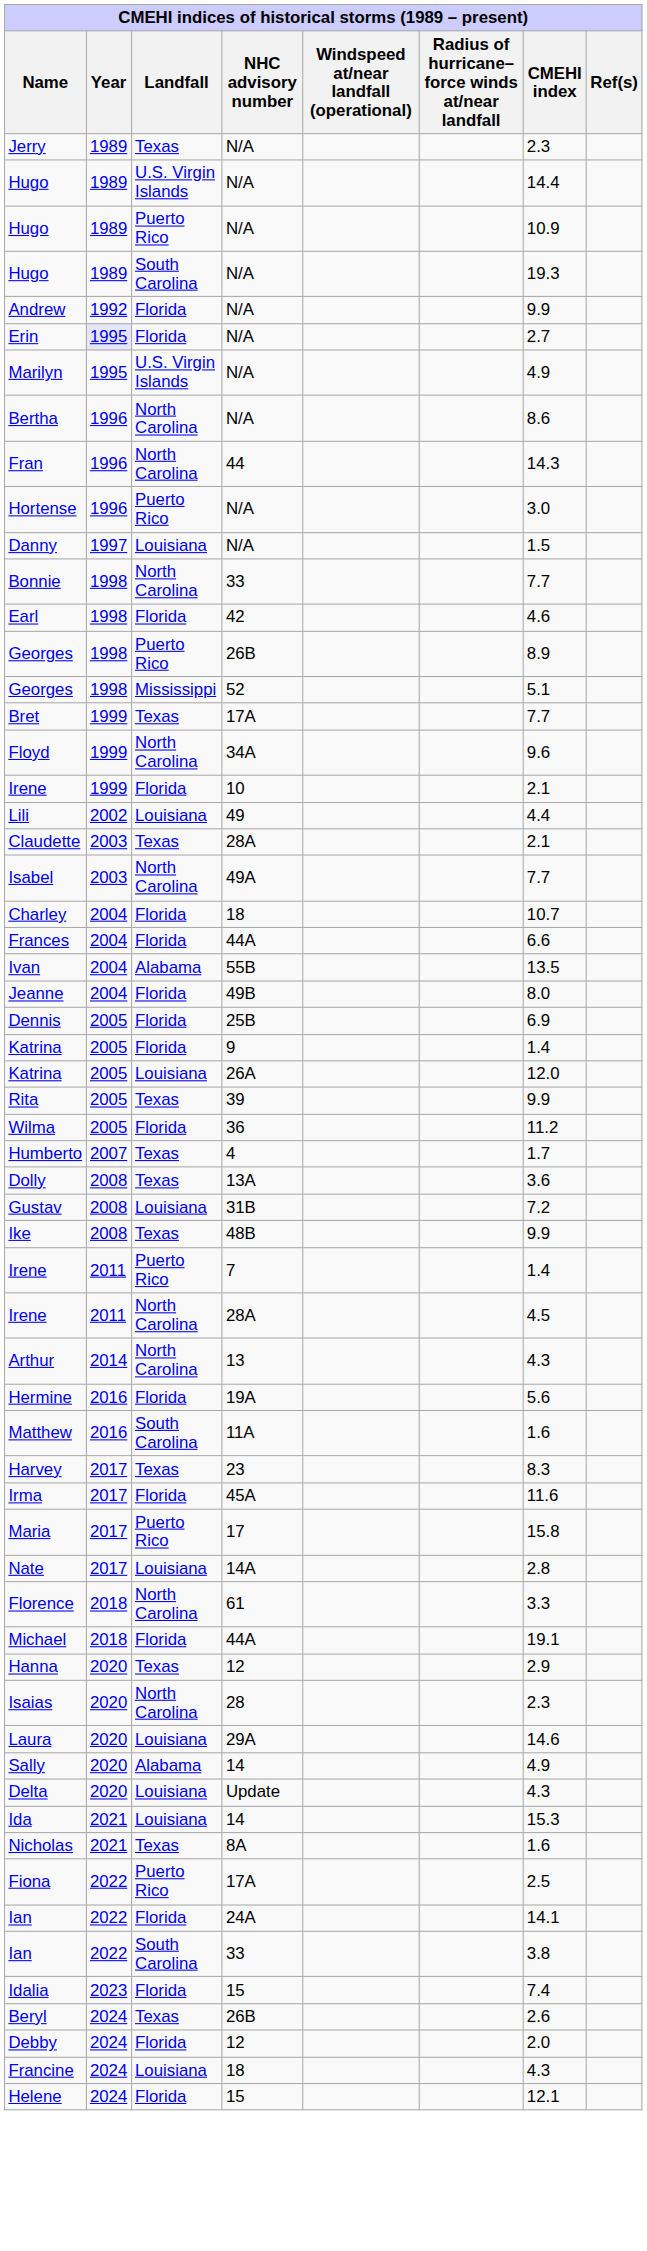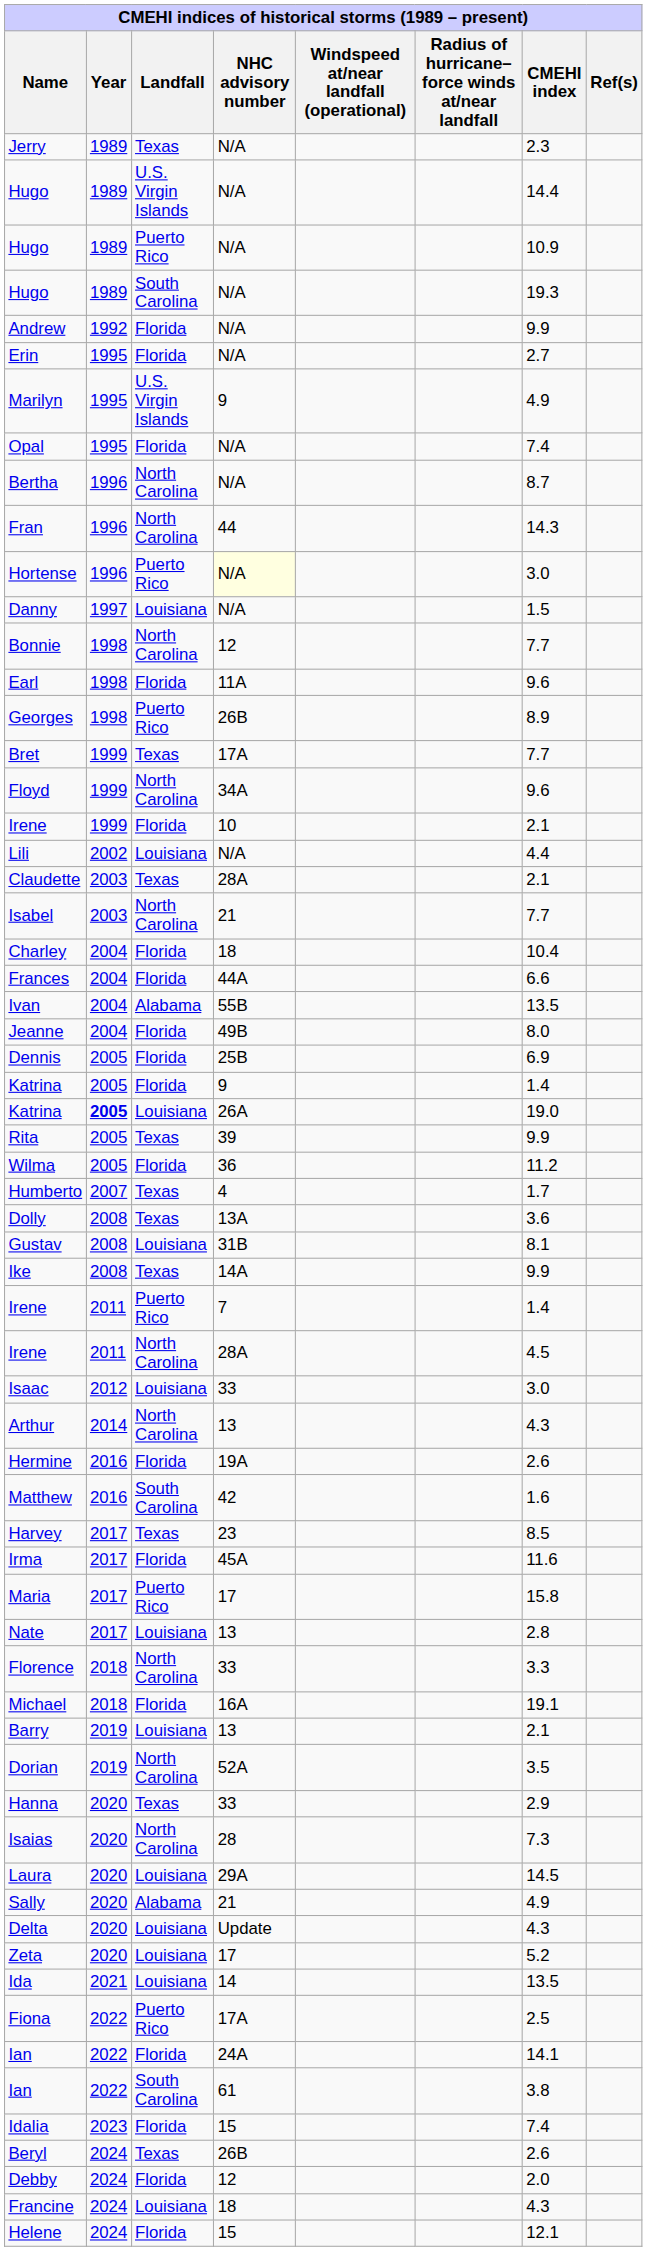(109, 336) lavender background -> (109, 355) no background
(240, 372) N/A -> (222, 401) 9
+ row: (26, 446)
(539, 418) 8.6 -> (538, 482) 8.7
(240, 509) no background -> (232, 573) lightyellow background
(235, 581) 33 -> (227, 645) 12
(235, 617) 42 -> (232, 682) 11A
(539, 617) 4.6 -> (538, 682) 9.6
- row: (41, 689)
(235, 815) 49 -> (232, 853) N/A
(241, 878) 49A -> (227, 915) 21
(543, 914) 10.7 -> (543, 951) 10.4
(109, 1073) normal -> (109, 1111) bold
(543, 1073) 12.0 -> (543, 1111) 19.0
(539, 1207) 7.2 -> (538, 1245) 8.1
(241, 1233) 48B -> (233, 1271) 14A
+ row: (28, 1389)
(539, 1397) 5.6 -> (538, 1461) 2.6
(240, 1433) 11A -> (227, 1497) 42
(539, 1469) 8.3 -> (538, 1533) 8.5
(241, 1568) 14A -> (227, 1632) 13
(235, 1604) 61 -> (227, 1668) 33
(241, 1640) 44A -> (233, 1704) 16A
+ row: (28, 1731)
+ row: (33, 1767)
(235, 1666) 12 -> (227, 1803) 33
(539, 1703) 2.3 -> (538, 1839) 7.3
(543, 1739) 14.6 -> (543, 1875) 14.5
(235, 1765) 14 -> (227, 1902) 21
+ row: (25, 1955)
(543, 1819) 15.3 -> (543, 1982) 13.5
- row: (41, 1845)
(235, 1954) 33 -> (227, 2090) 61
